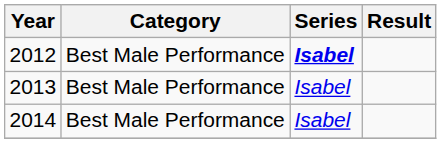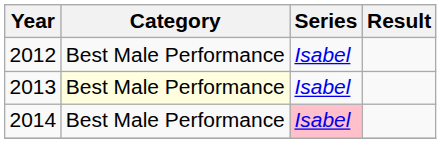(324, 54) bold -> (322, 54) normal
(175, 87) no background -> (175, 87) lightyellow background
(322, 120) no background -> (322, 120) pink background
